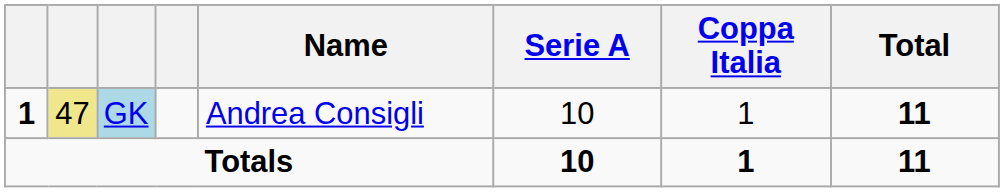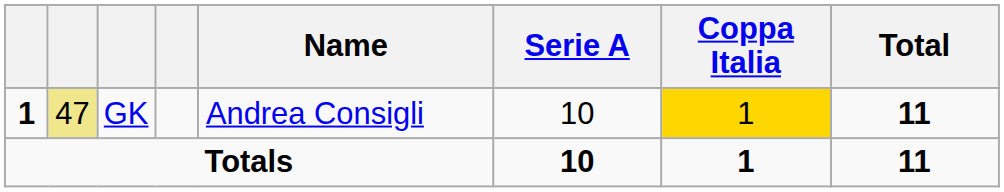(126, 112) lightblue background -> (126, 112) no background
(746, 112) no background -> (746, 112) gold background
